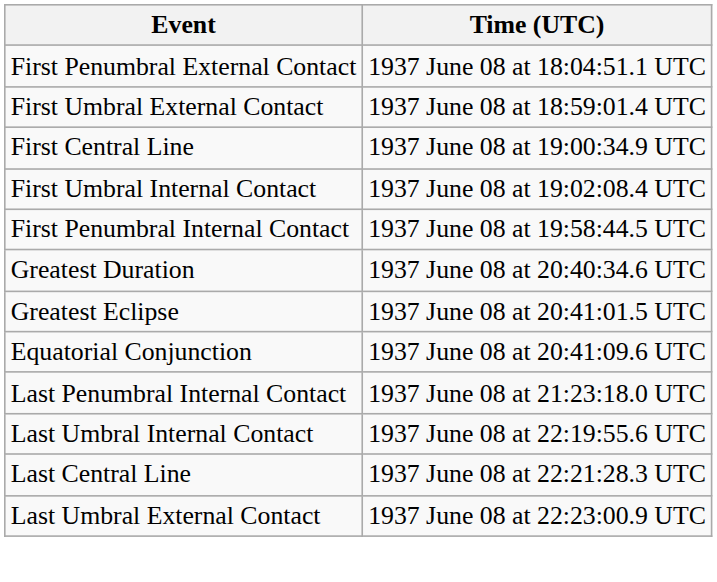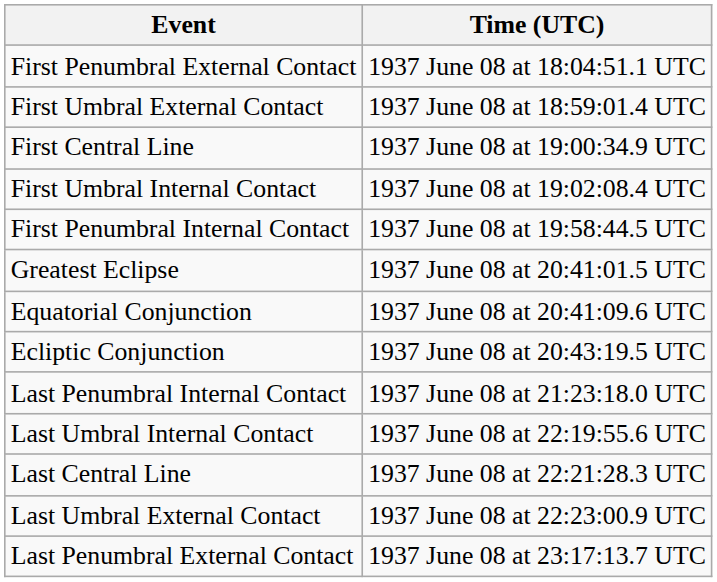- row: (103, 270)
+ row: (118, 351)
+ row: (182, 556)
